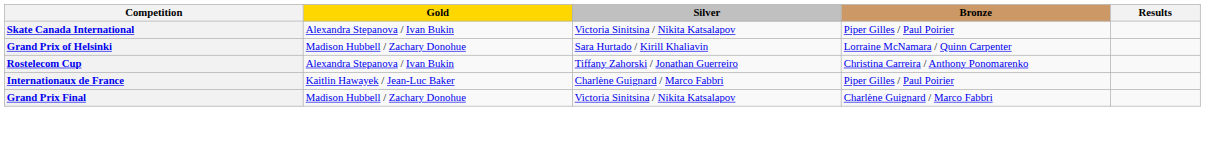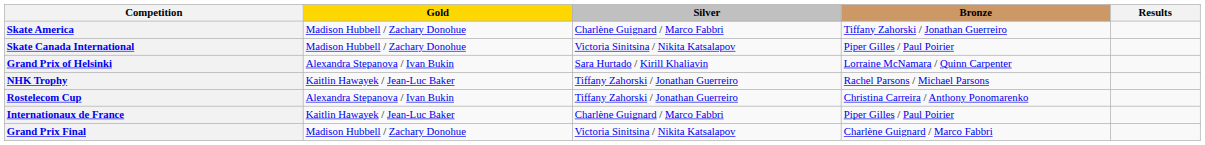+ row: (40, 30)
(380, 30) Alexandra Stepanova / Ivan Bukin -> (386, 47) Madison Hubbell / Zachary Donohue
(386, 47) Madison Hubbell / Zachary Donohue -> (380, 64) Alexandra Stepanova / Ivan Bukin
+ row: (37, 81)
